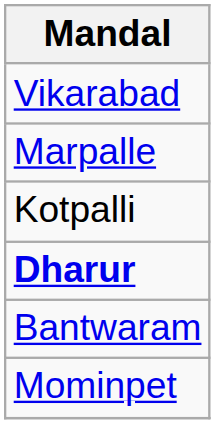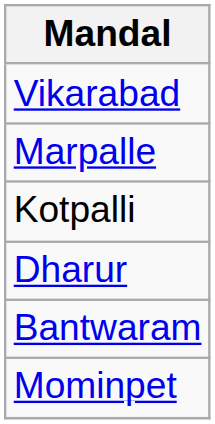(75, 269) bold -> (70, 269) normal
